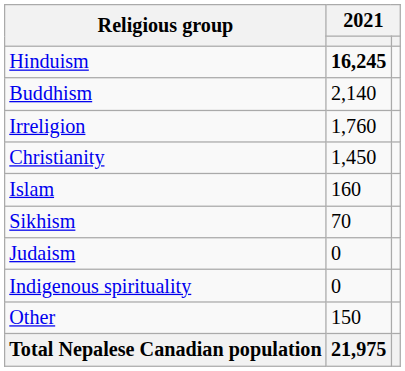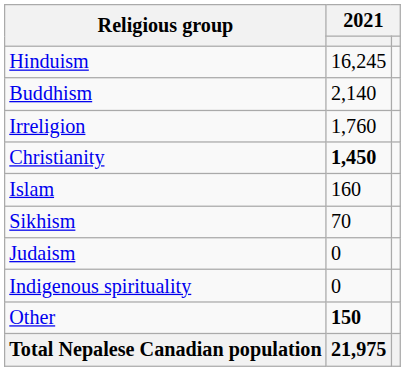(359, 61) bold -> (359, 61) normal
(354, 157) normal -> (354, 157) bold
(346, 317) normal -> (346, 317) bold
